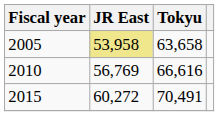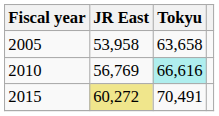(116, 44) khaki background -> (116, 44) no background
(180, 70) no background -> (180, 70) paleturquoise background
(116, 96) no background -> (116, 96) khaki background
